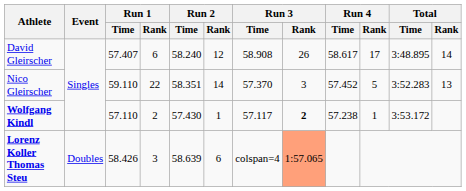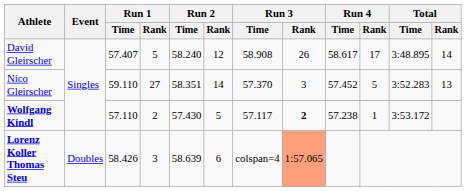(155, 54) 6 -> (155, 54) 5
(155, 85) 22 -> (155, 85) 27
(218, 115) 1 -> (218, 115) 5
